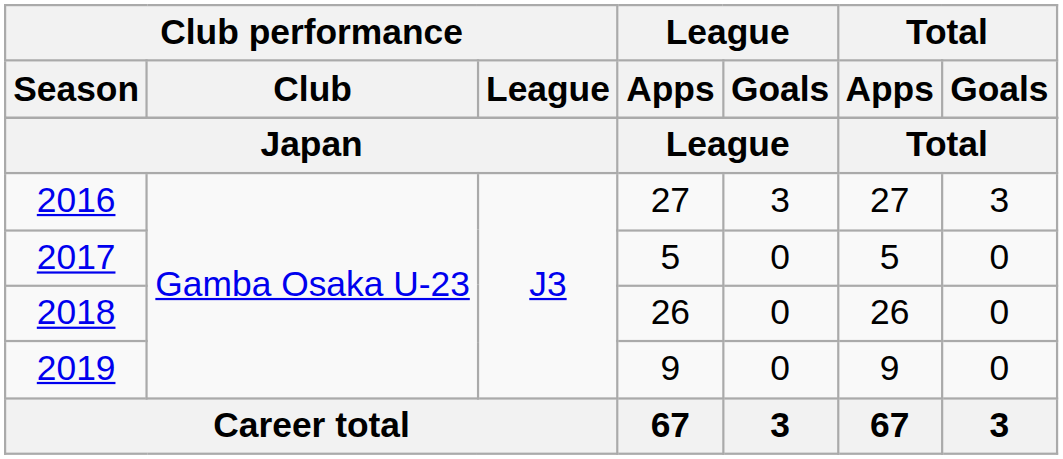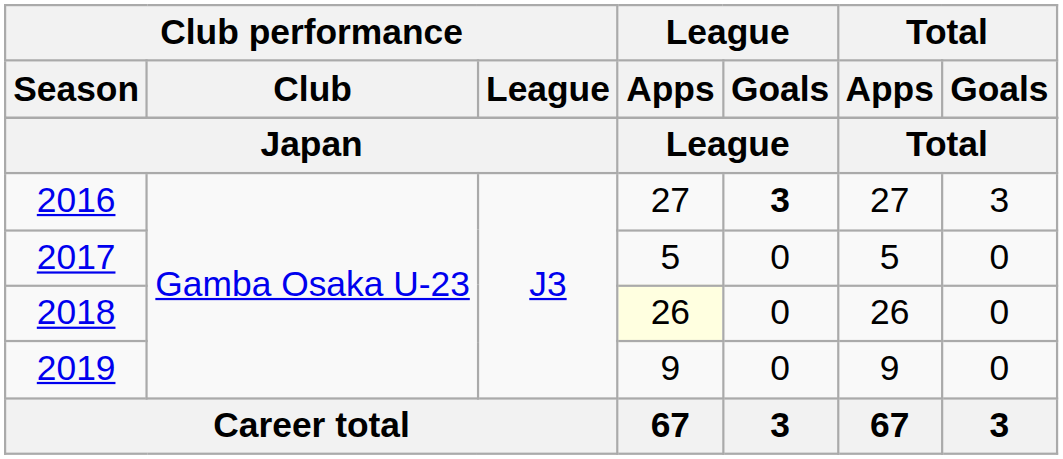(780, 200) normal -> (780, 200) bold
(670, 312) no background -> (670, 312) lightyellow background
